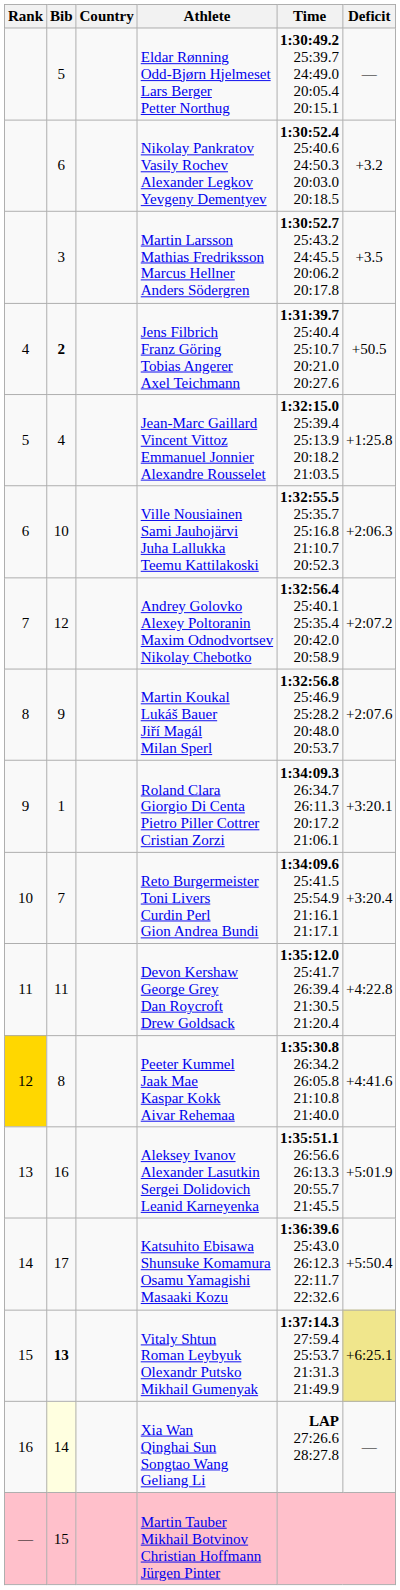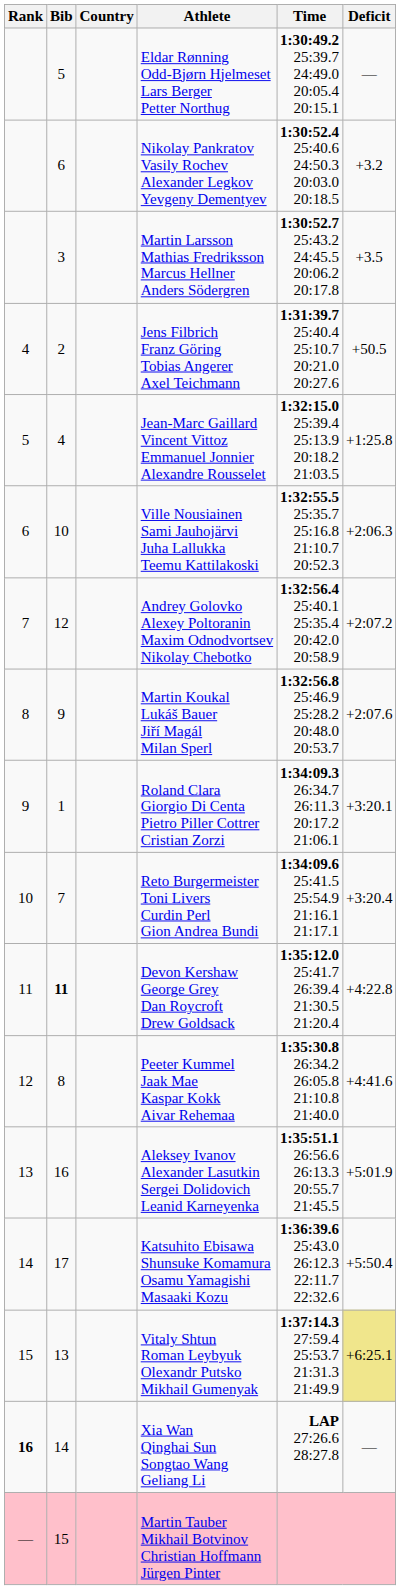(61, 348) bold -> (61, 348) normal
(61, 989) normal -> (61, 989) bold
(25, 1080) gold background -> (25, 1080) no background
(61, 1355) bold -> (61, 1355) normal
(25, 1447) normal -> (25, 1447) bold
(61, 1447) lightyellow background -> (61, 1447) no background
